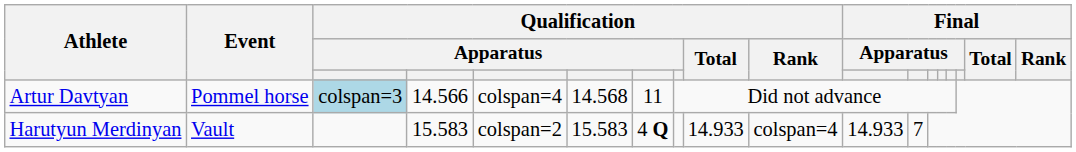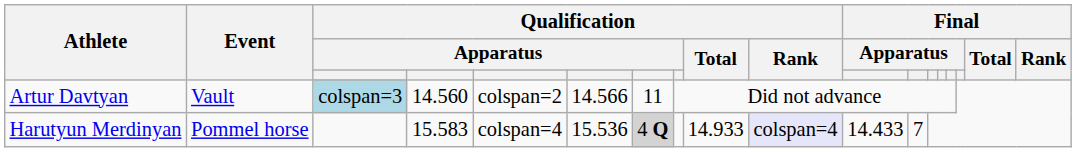(250, 96) Pommel horse -> (213, 96) Vault
(440, 96) 14.566 -> (440, 96) 14.560
(520, 96) colspan=4 -> (520, 96) colspan=2
(600, 96) 14.568 -> (600, 96) 14.566
(213, 130) Vault -> (250, 130) Pommel horse
(520, 130) colspan=2 -> (520, 130) colspan=4
(600, 130) 15.583 -> (600, 130) 15.536
(653, 130) no background -> (653, 130) lightgrey background
(796, 130) no background -> (796, 130) lavender background
(875, 130) 14.933 -> (875, 130) 14.433
